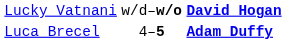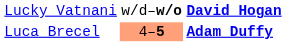(152, 32) no background -> (152, 32) lightsalmon background
